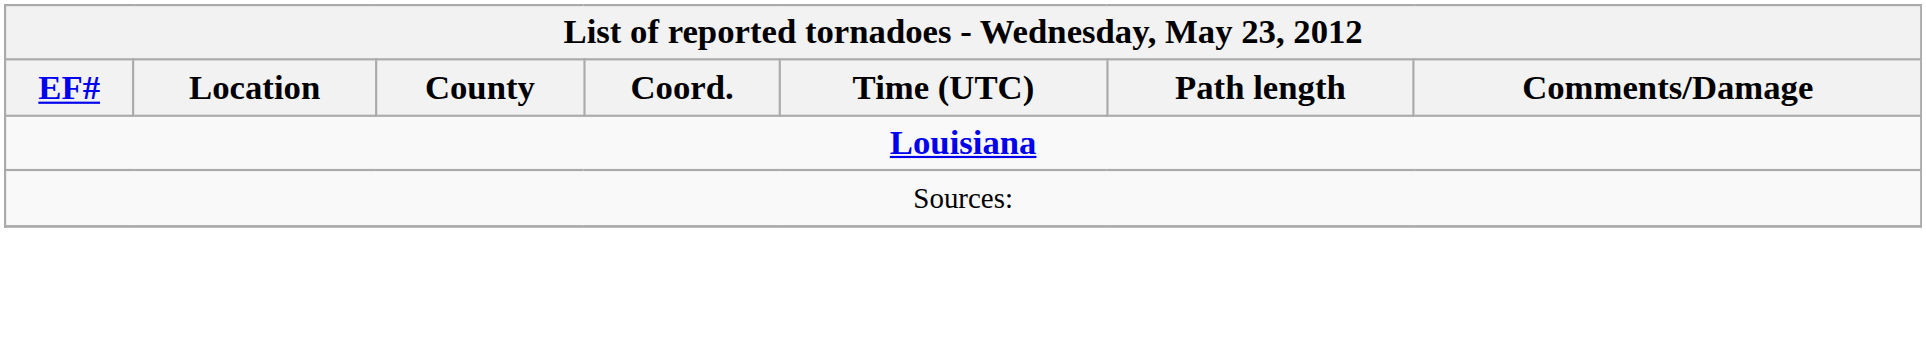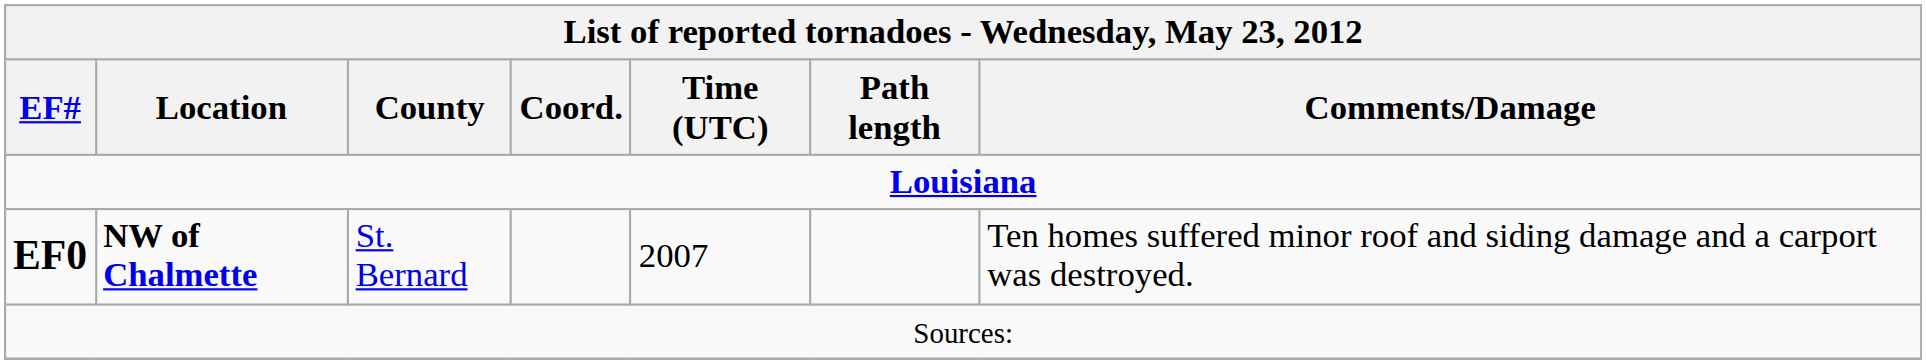+ row: (50, 255)
